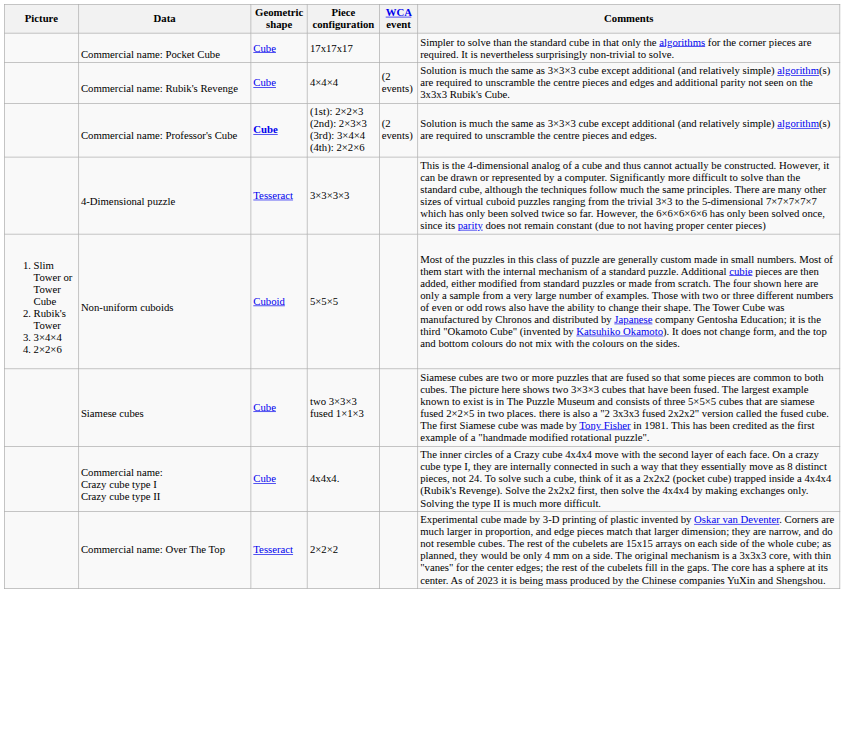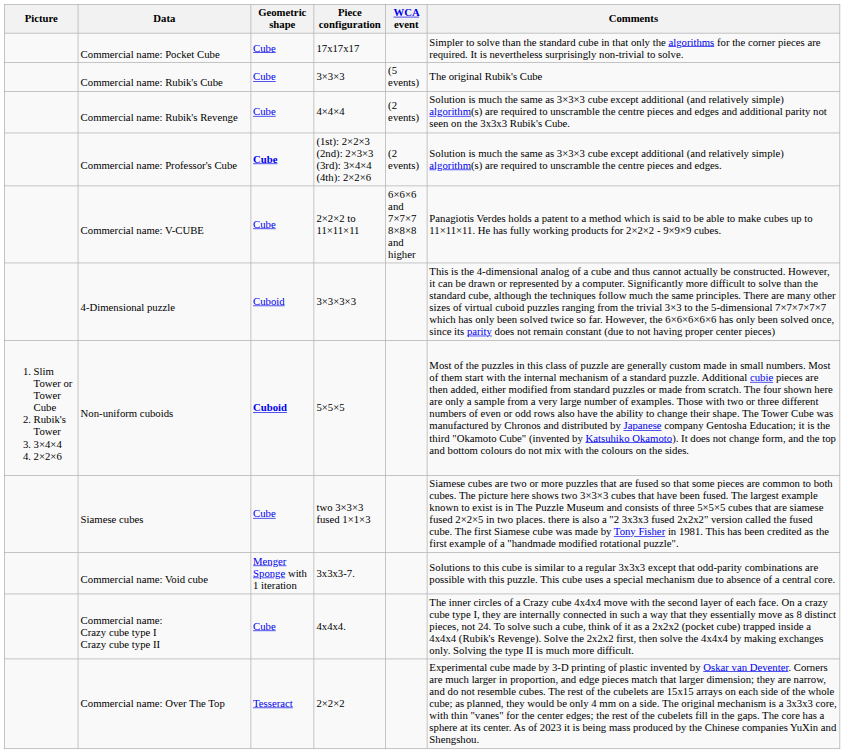+ row: (152, 83)
+ row: (142, 230)
(273, 195) Tesseract -> (269, 301) Cuboid
(269, 301) normal -> (270, 408) bold
+ row: (144, 579)
